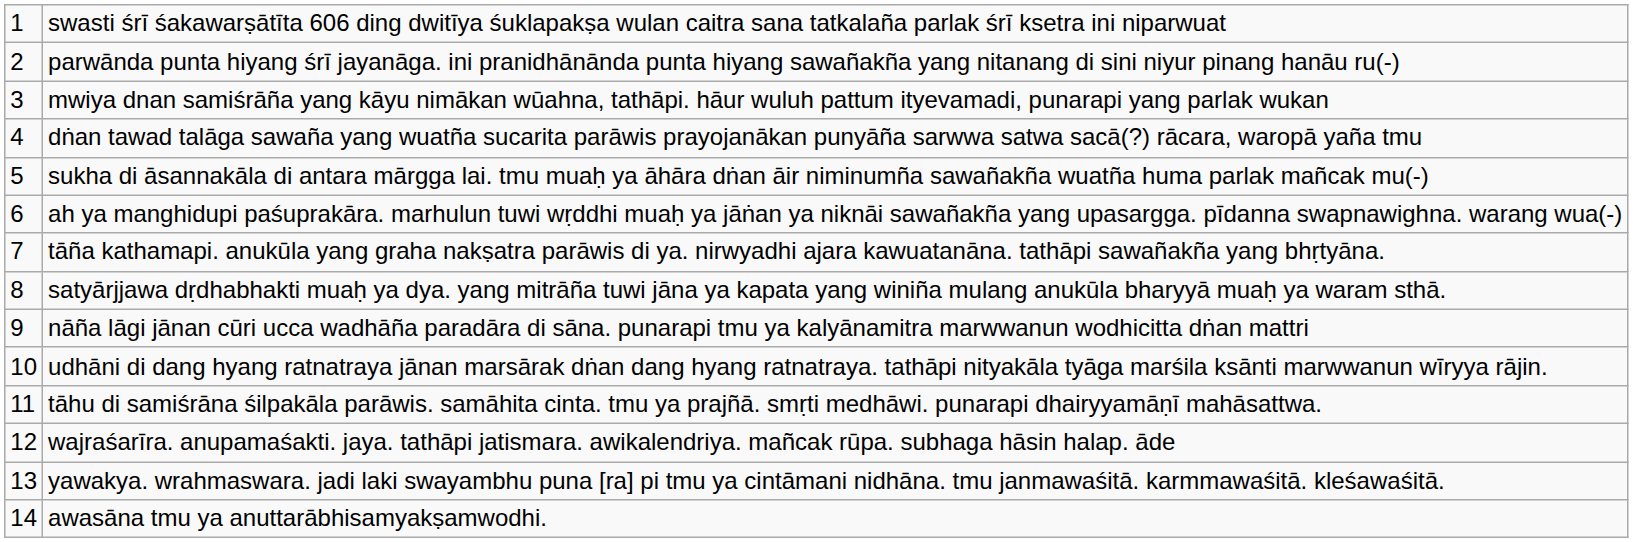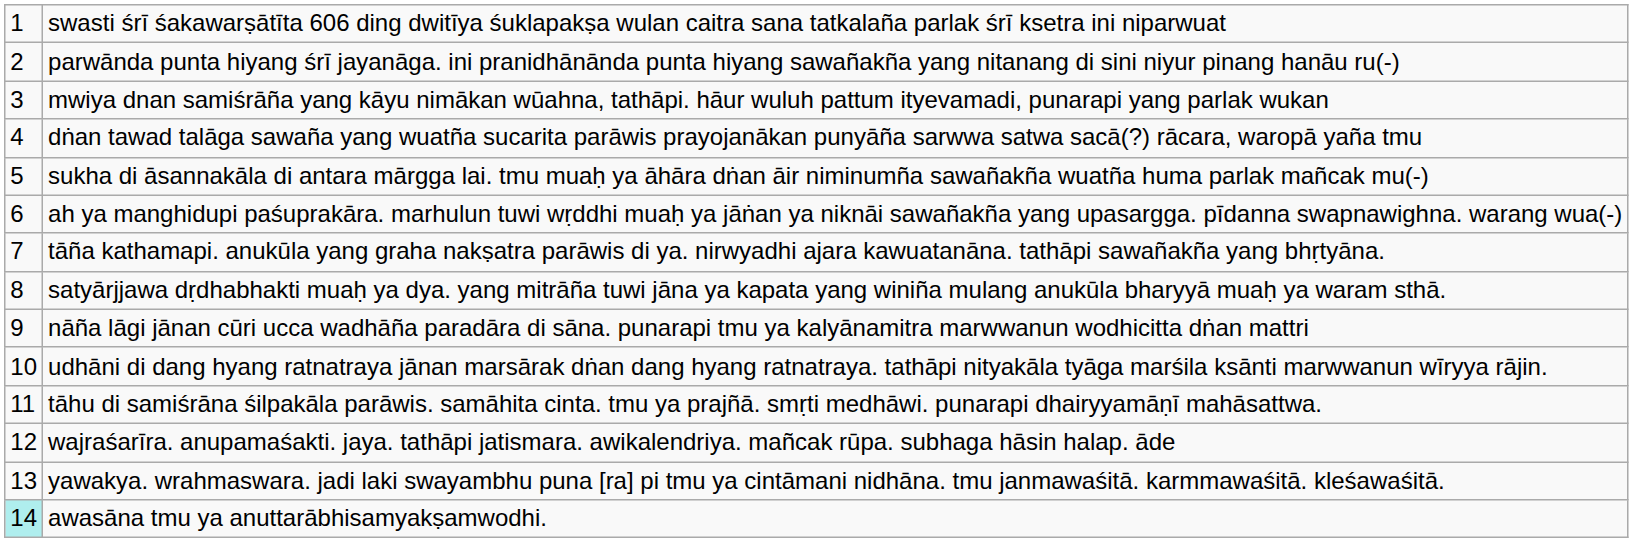(24, 518) no background -> (24, 518) paleturquoise background
